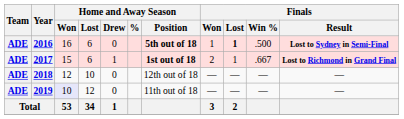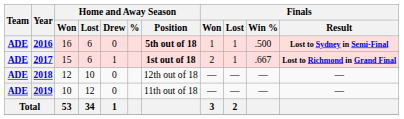(235, 44) bold -> (235, 44) normal
(67, 91) lavender background -> (67, 91) no background
